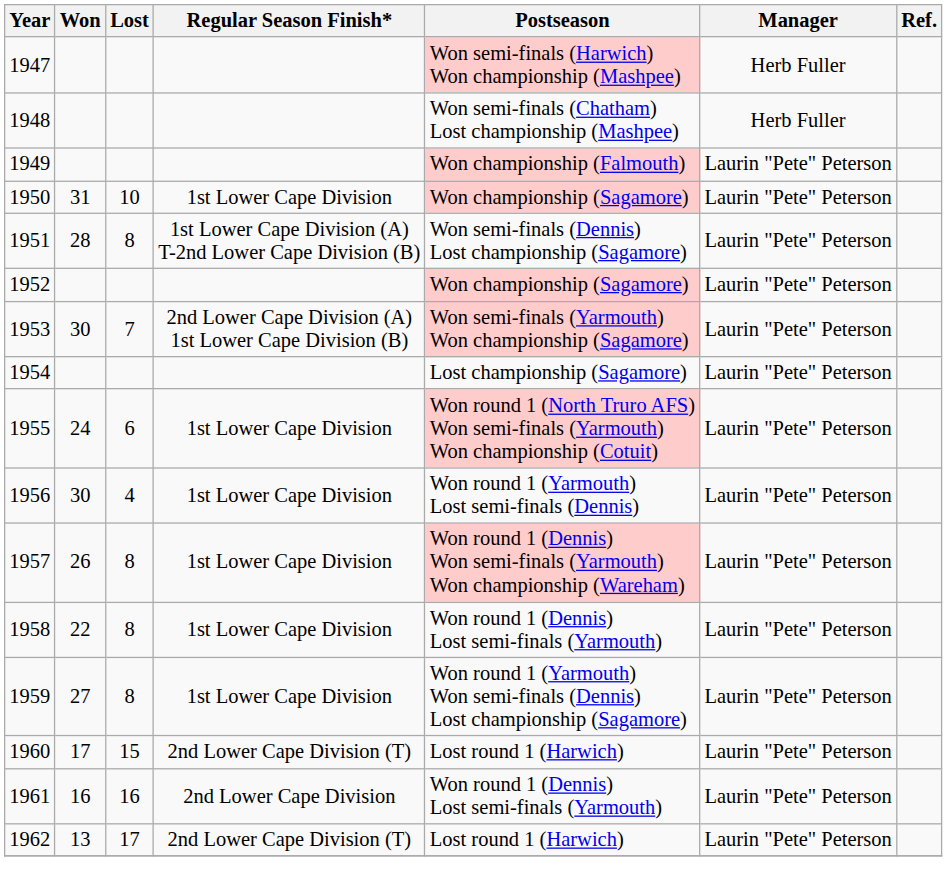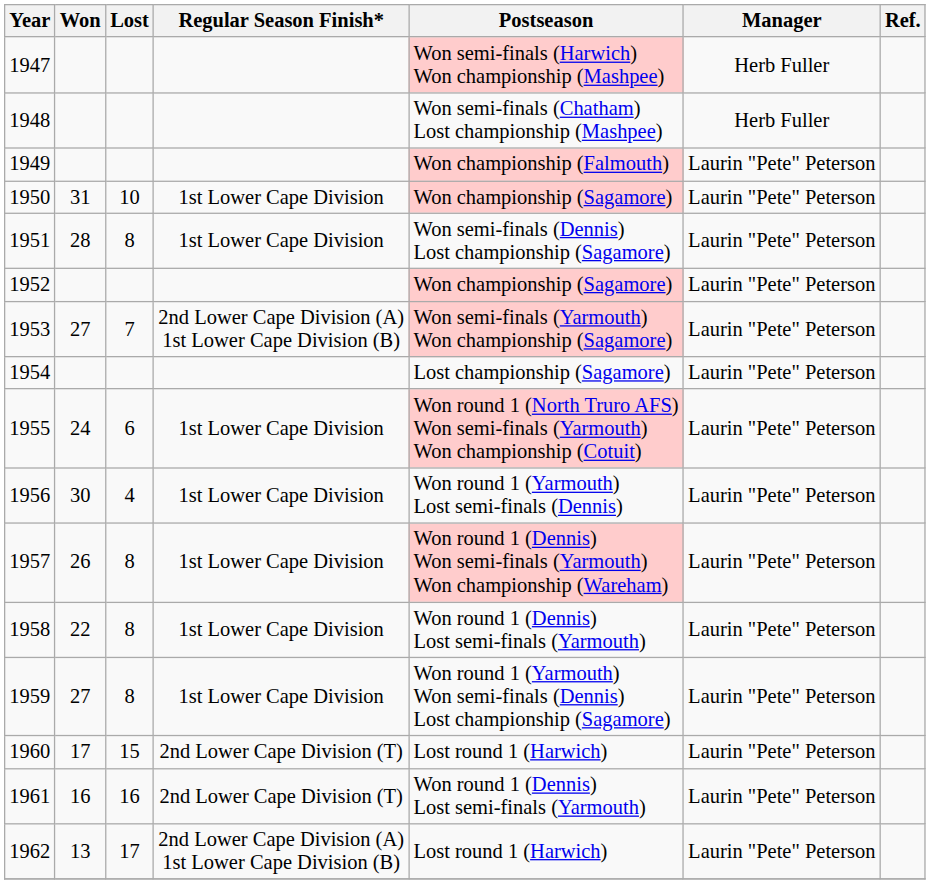(289, 240) 1st Lower Cape Division (A) T-2nd Lower Cape Division (B) -> (281, 240) 1st Lower Cape Division
(80, 328) 30 -> (80, 328) 27
(289, 795) 2nd Lower Cape Division -> (281, 795) 2nd Lower Cape Division (T)
(289, 839) 2nd Lower Cape Division (T) -> (281, 851) 2nd Lower Cape Division (A) 1st Lower Cape Division (B)
